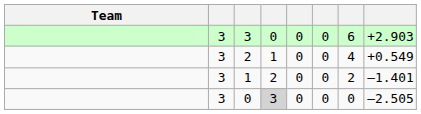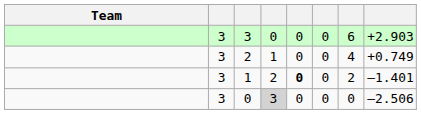(390, 57) +0.549 -> (390, 57) +0.749
(299, 78) normal -> (299, 78) bold
(390, 99) –2.505 -> (390, 99) –2.506
